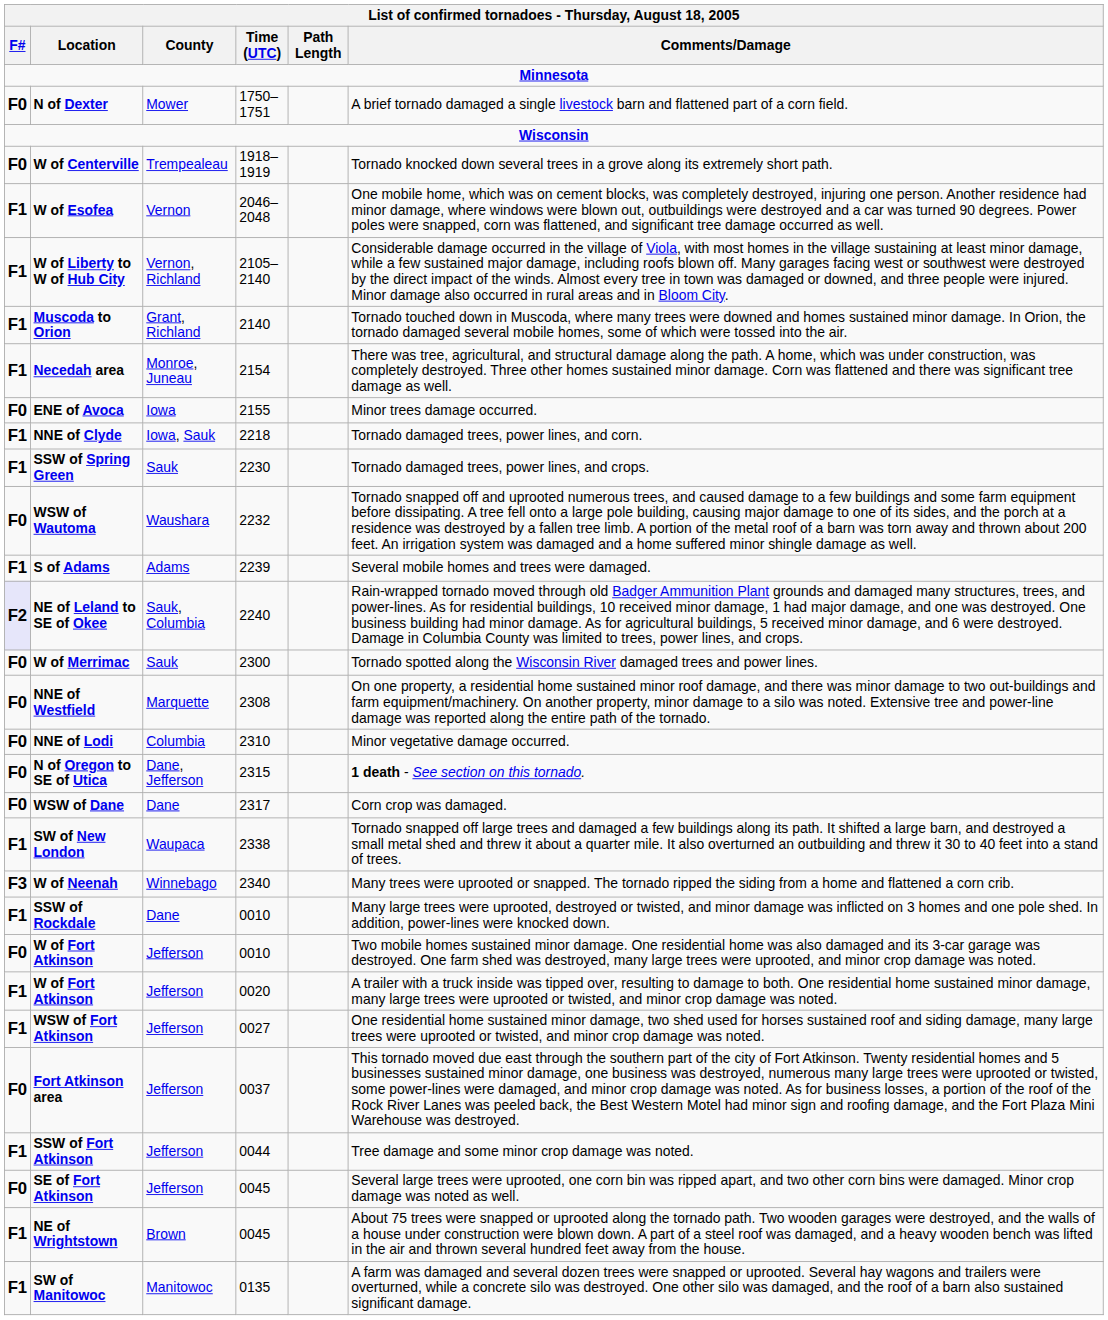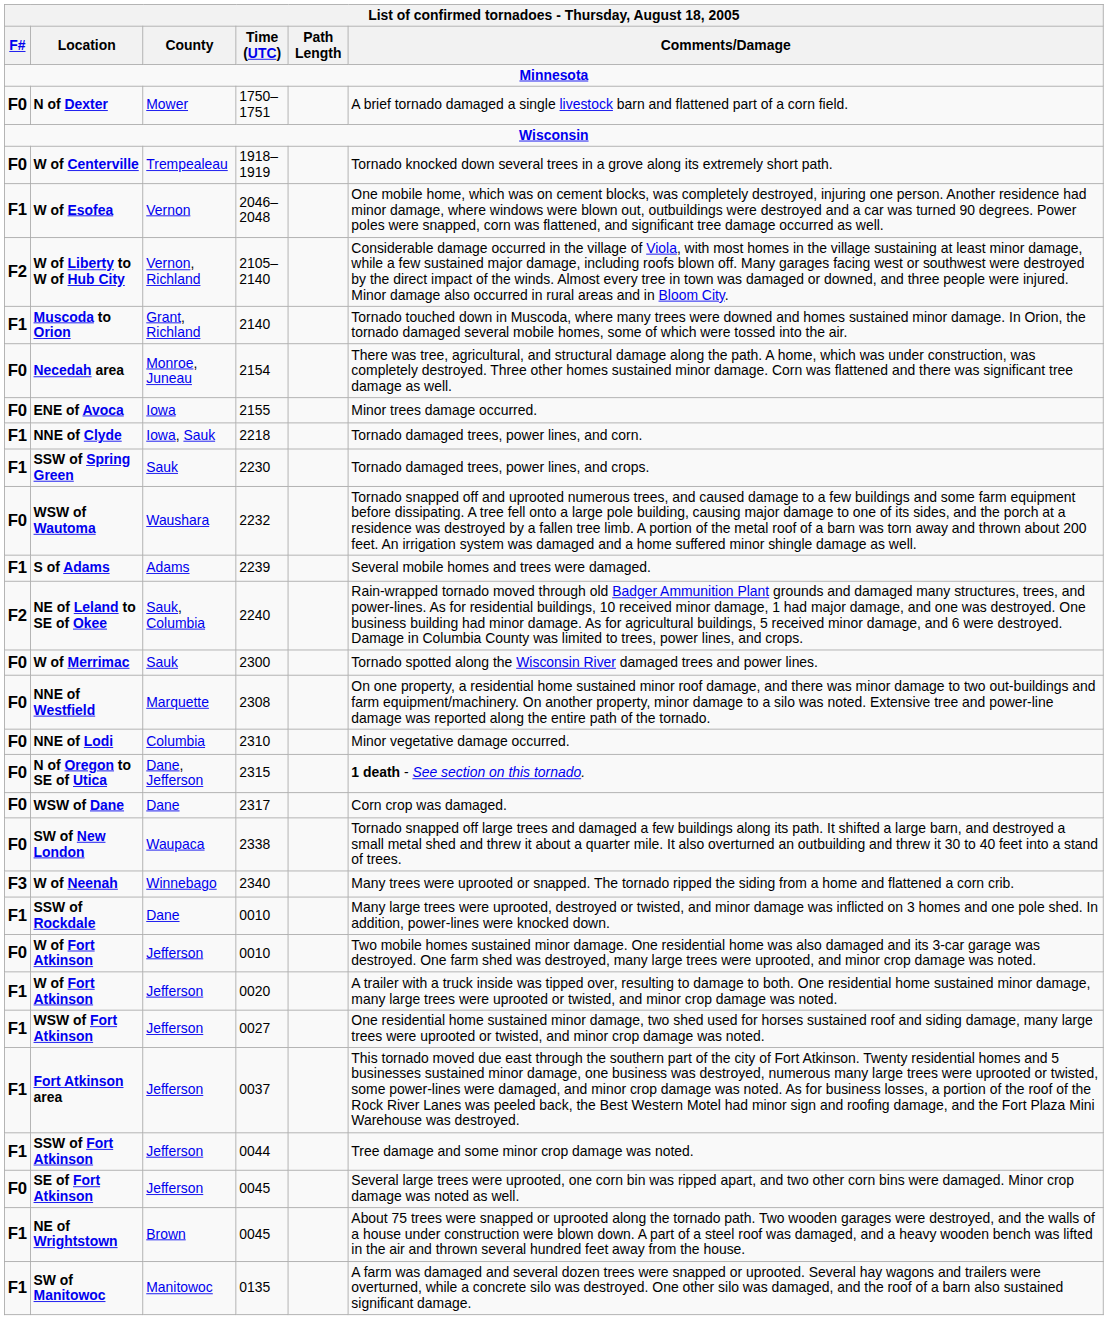(17, 271) F1 -> (17, 271) F2
(17, 370) F1 -> (17, 370) F0
(17, 615) lavender background -> (17, 615) no background
(17, 844) F1 -> (17, 844) F0
(17, 1090) F0 -> (17, 1090) F1
